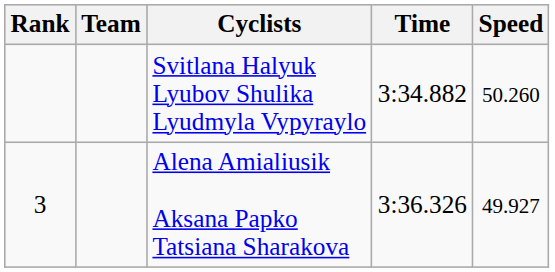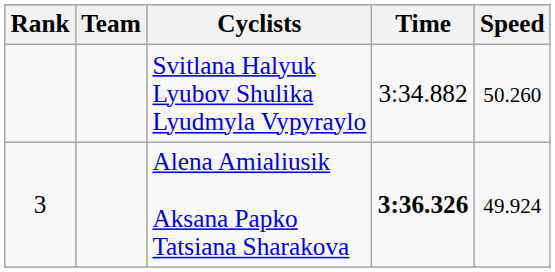(422, 204) normal -> (423, 204) bold
(511, 205) 49.927 -> (512, 205) 49.924
